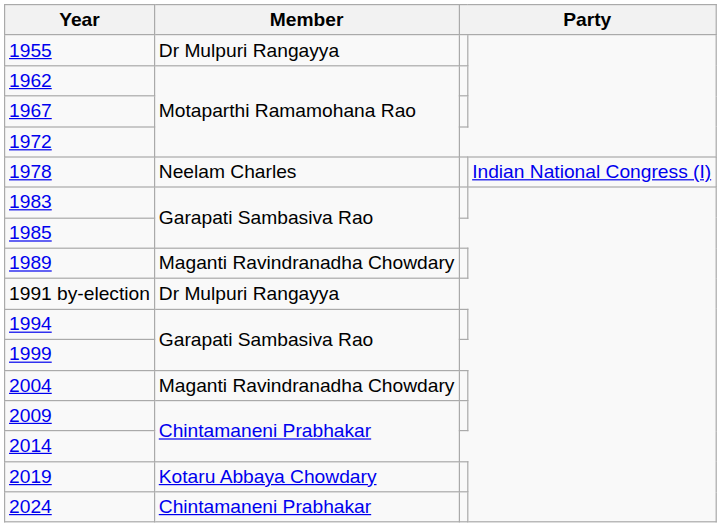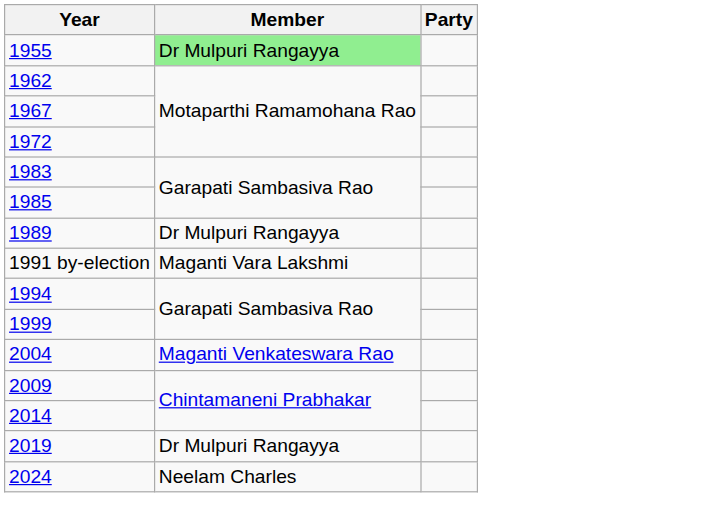(249, 50) no background -> (249, 50) lightgreen background
- row: (30, 171)
(307, 263) Maganti Ravindranadha Chowdary -> (249, 232) Dr Mulpuri Rangayya
(249, 293) Dr Mulpuri Rangayya -> (254, 263) Maganti Vara Lakshmi
(307, 385) Maganti Ravindranadha Chowdary -> (276, 354) Maganti Venkateswara Rao
(268, 476) Kotaru Abbaya Chowdary -> (249, 446) Dr Mulpuri Rangayya
(265, 506) Chintamaneni Prabhakar -> (228, 476) Neelam Charles
